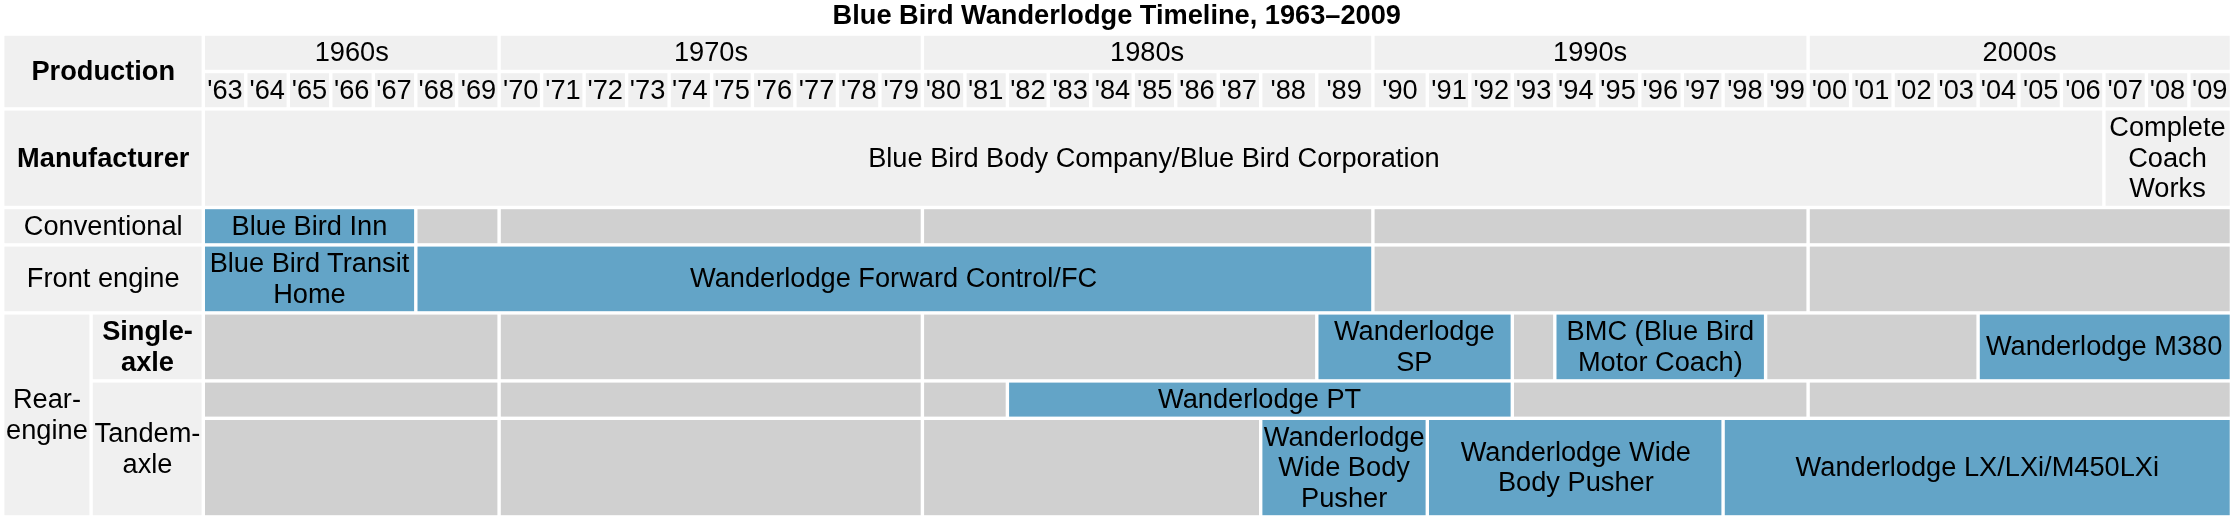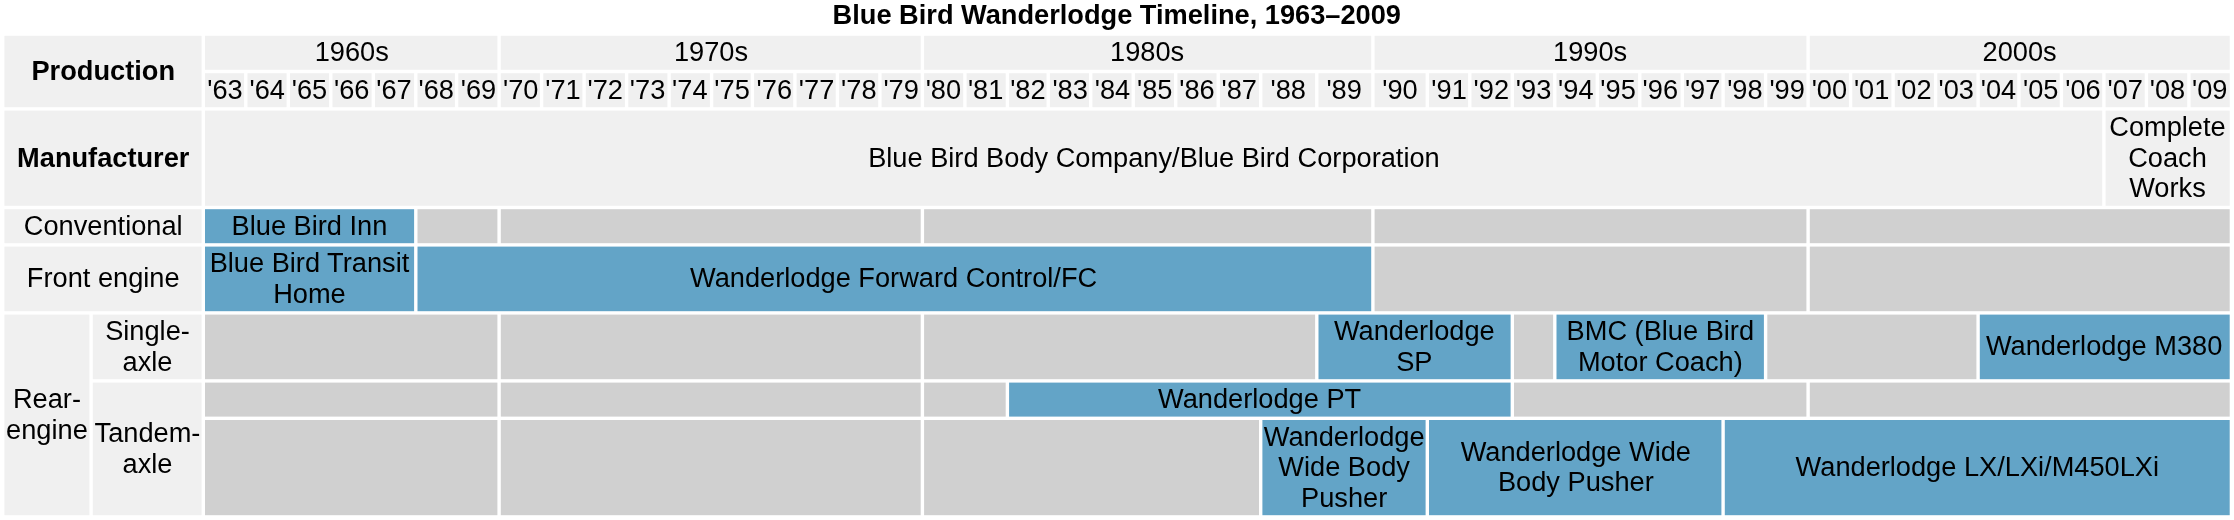(147, 346) bold -> (147, 346) normal
